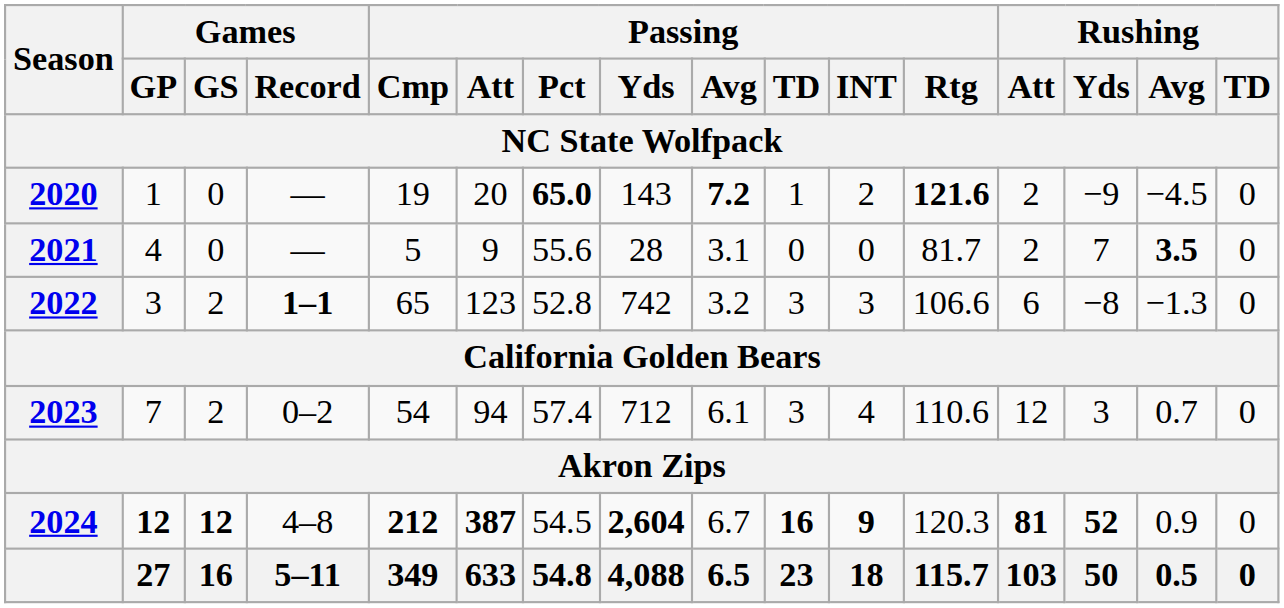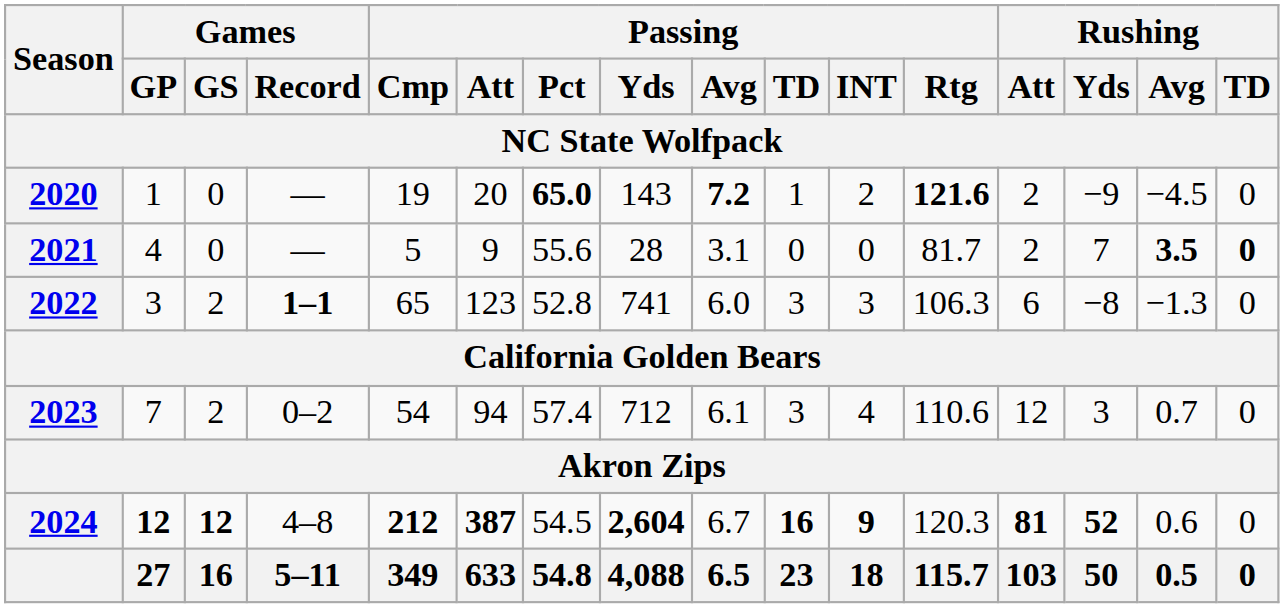(1247, 248) normal -> (1247, 248) bold
(646, 303) 742 -> (646, 303) 741
(729, 303) 3.2 -> (729, 303) 6.0
(951, 303) 106.6 -> (951, 303) 106.3
(1177, 520) 0.9 -> (1177, 520) 0.6
